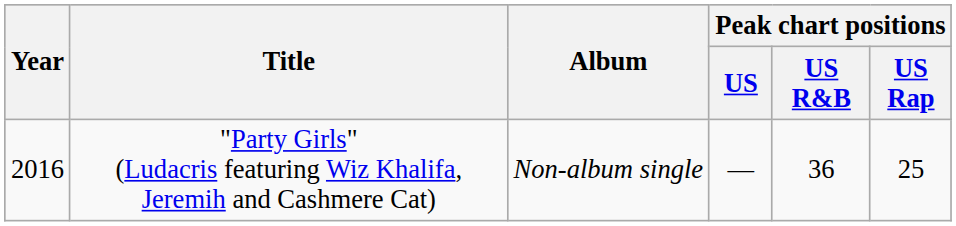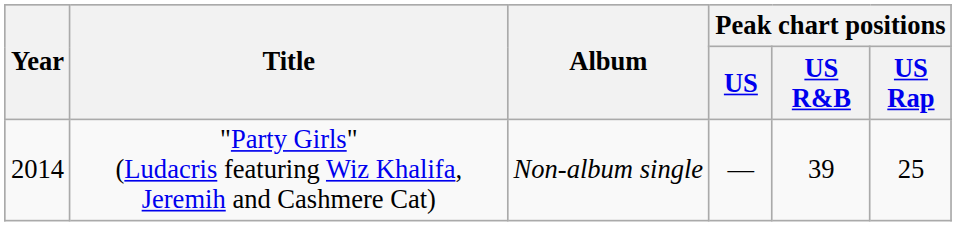(38, 169) 2016 -> (38, 169) 2014
(821, 169) 36 -> (821, 169) 39
